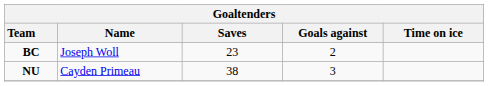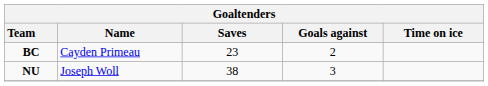(90, 52) Joseph Woll -> (100, 52) Cayden Primeau
(100, 71) Cayden Primeau -> (90, 71) Joseph Woll
